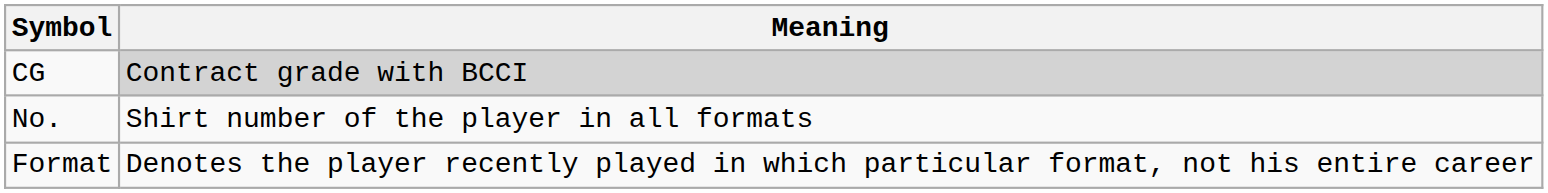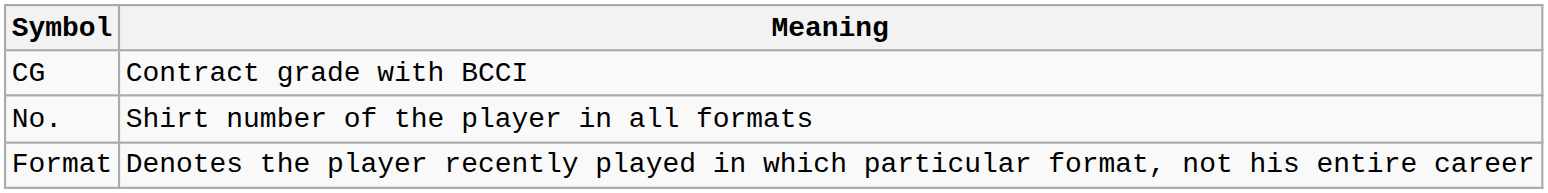(327, 73) lightgrey background -> (327, 73) no background
